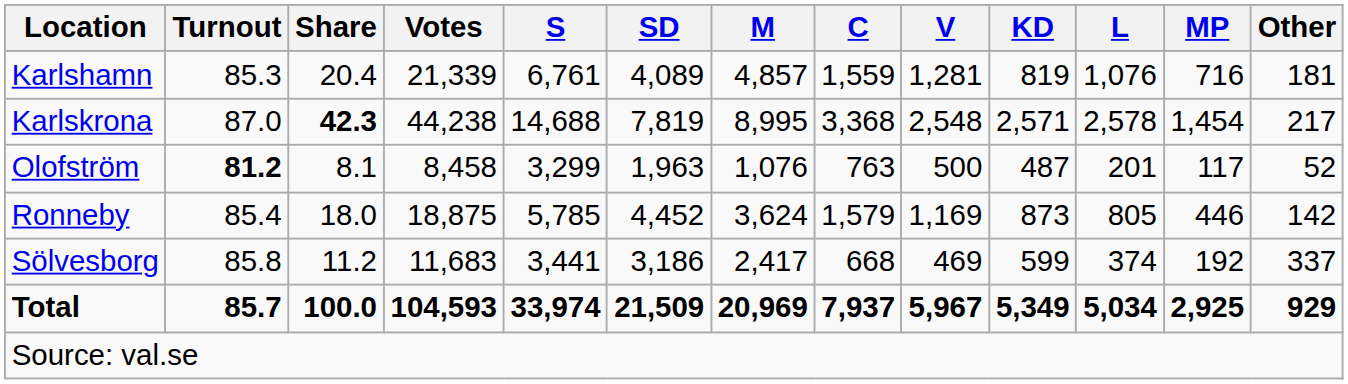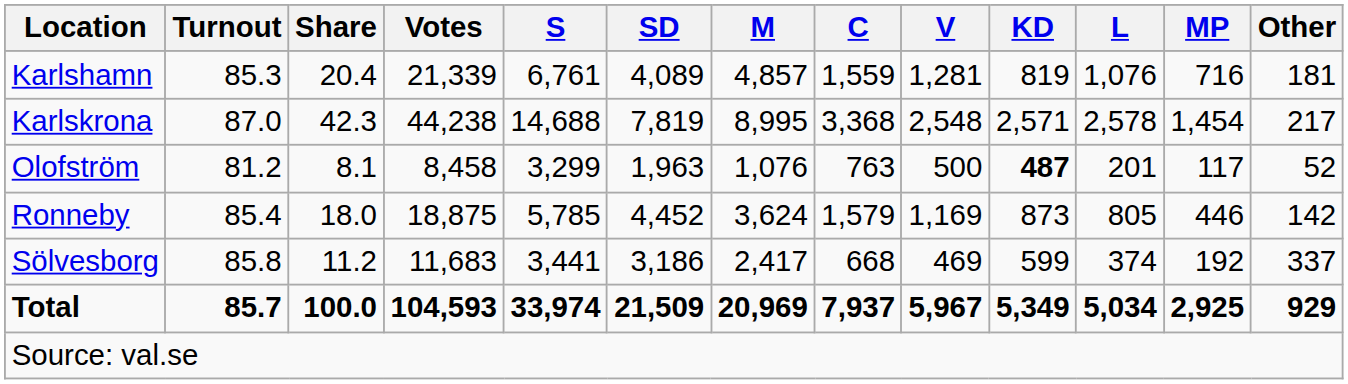(348, 121) bold -> (348, 121) normal
(253, 167) bold -> (253, 167) normal
(1045, 167) normal -> (1045, 167) bold
